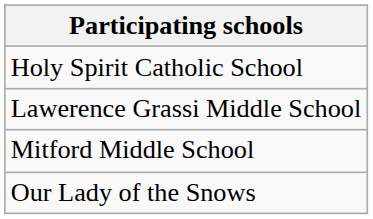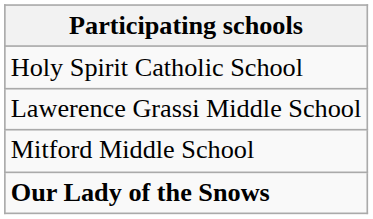(133, 192) normal -> (140, 192) bold
